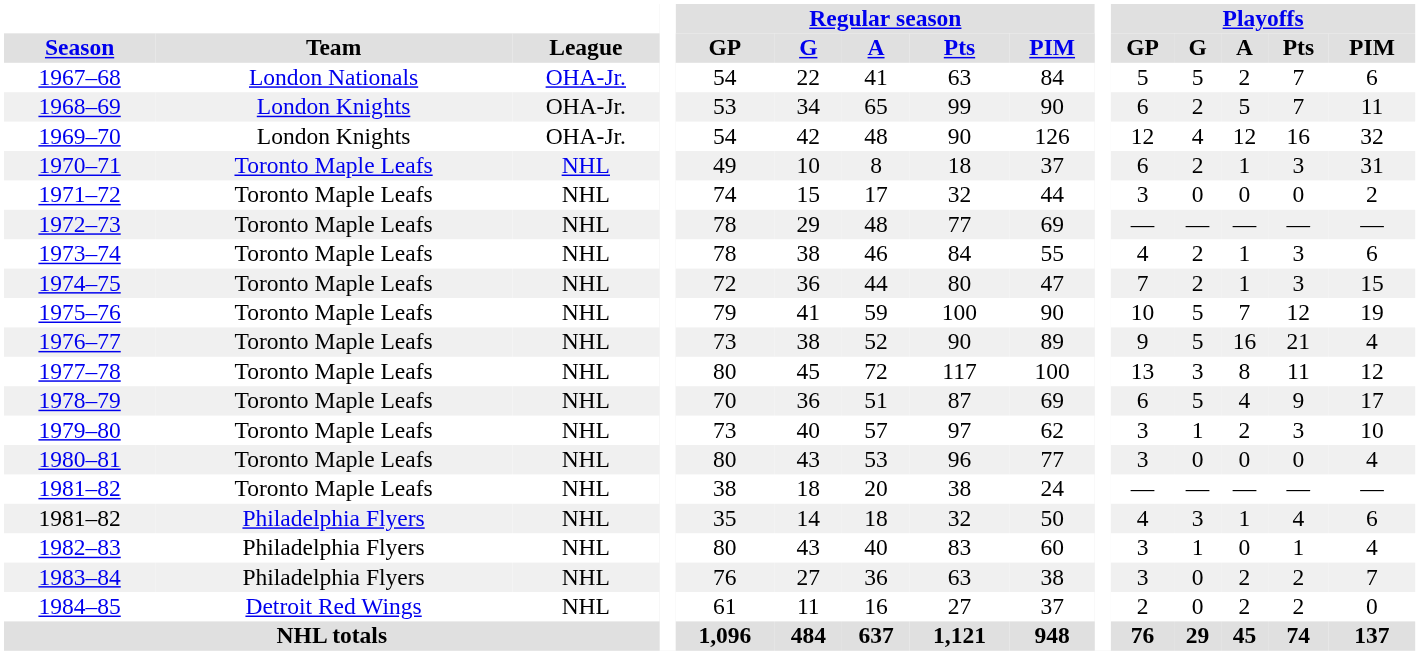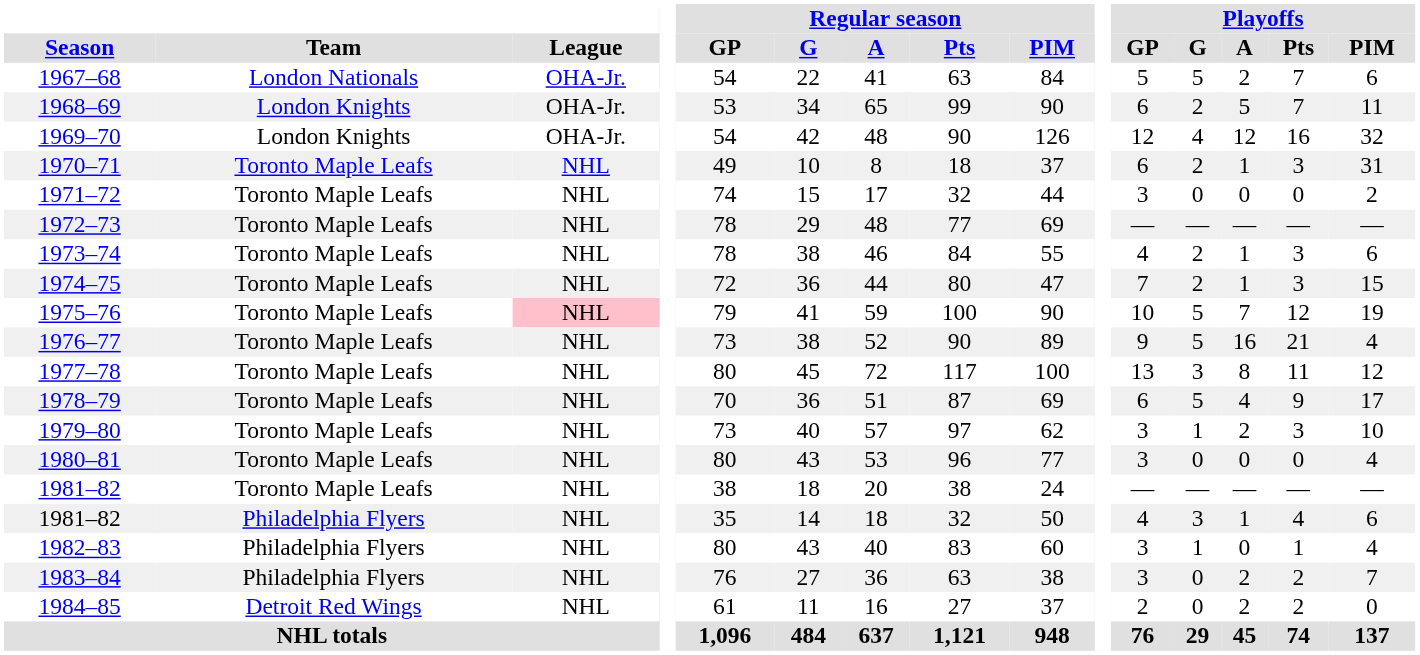(586, 312) no background -> (586, 312) pink background
